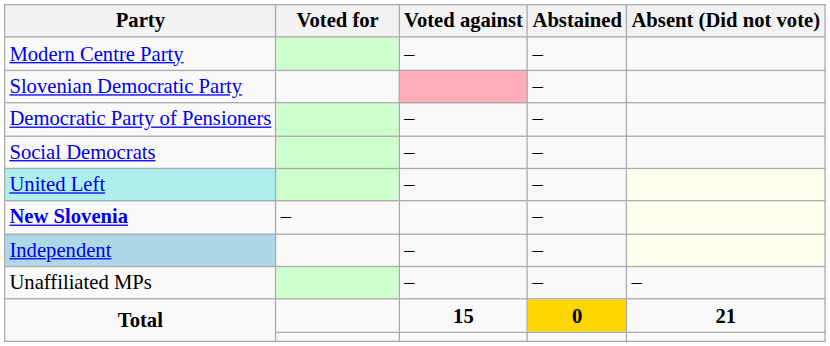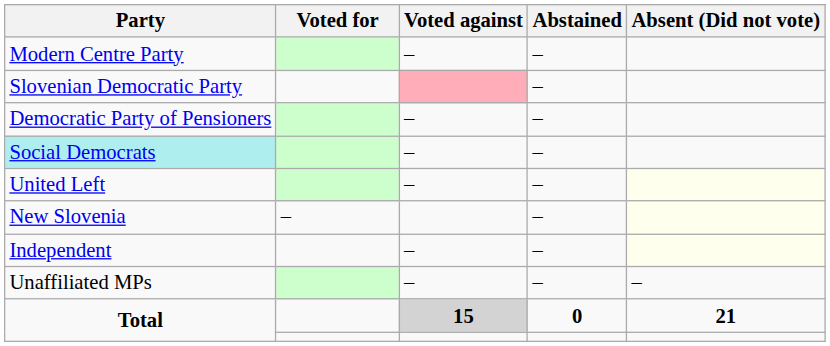(82, 151) no background -> (82, 151) paleturquoise background
(57, 184) paleturquoise background -> (57, 184) no background
(69, 217) bold -> (68, 217) normal
(60, 250) lightblue background -> (60, 250) no background
(463, 315) no background -> (463, 315) lightgrey background
(577, 315) gold background -> (577, 315) no background
